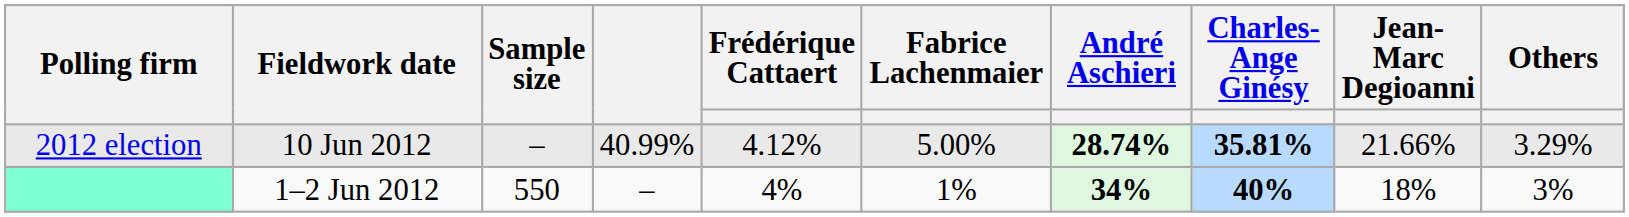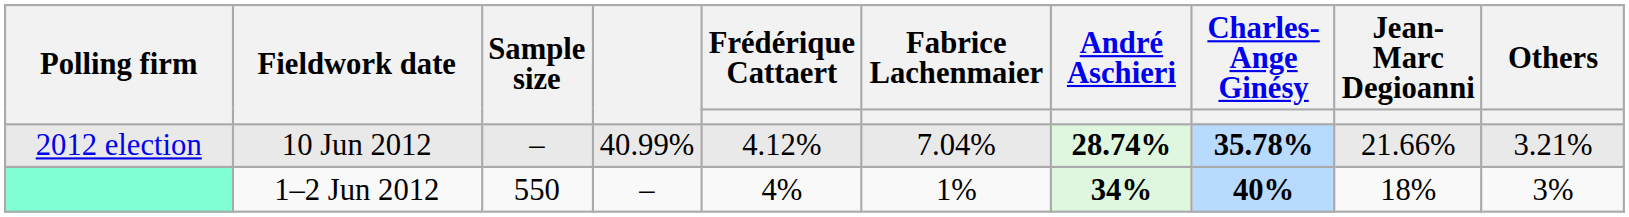(956, 146) 5.00% -> (956, 146) 7.04%
(1264, 146) 35.81% -> (1264, 146) 35.78%
(1553, 146) 3.29% -> (1553, 146) 3.21%
